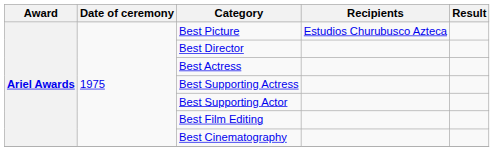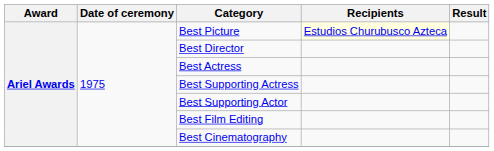(375, 31) no background -> (375, 31) lightyellow background
